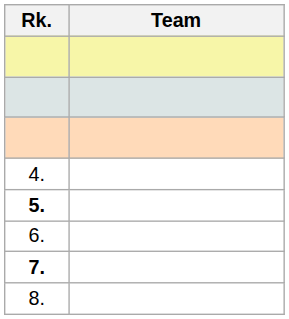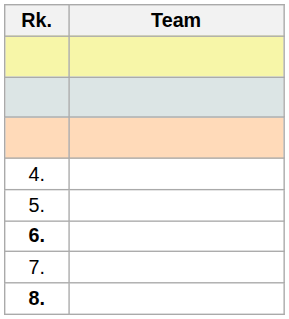(37, 205) bold -> (37, 205) normal
(37, 236) normal -> (37, 236) bold
(37, 268) bold -> (37, 268) normal
(37, 299) normal -> (37, 299) bold
